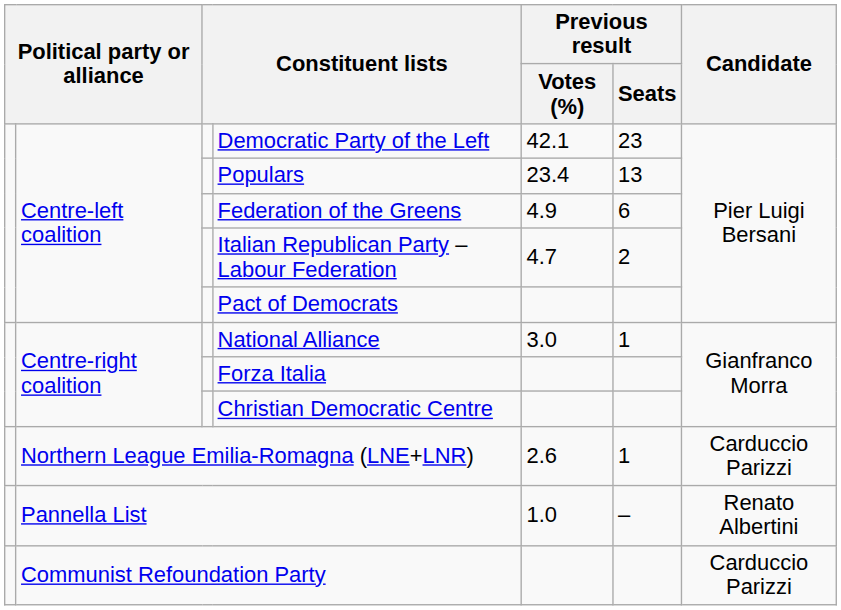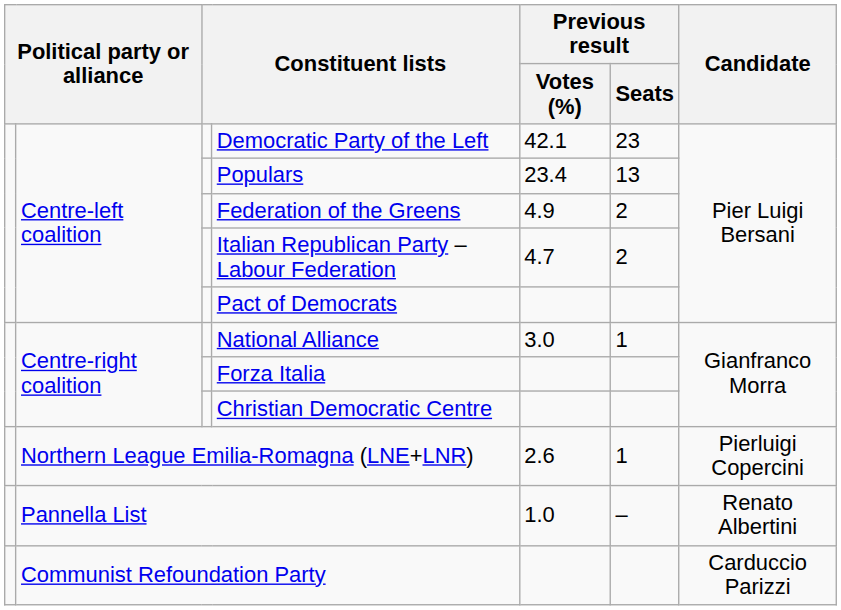(624, 210) 6 -> (622, 210) 2
(759, 455) Carduccio Parizzi -> (758, 455) Pierluigi Copercini
